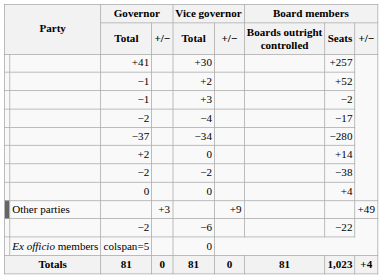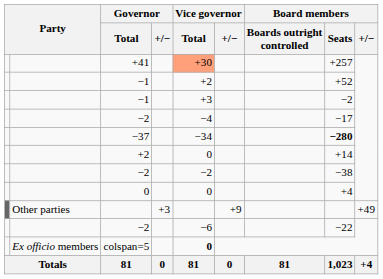(203, 63) no background -> (203, 63) lightsalmon background
(341, 136) normal -> (341, 136) bold
(209, 246) normal -> (209, 246) bold
